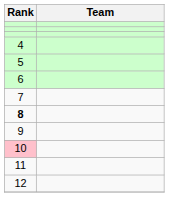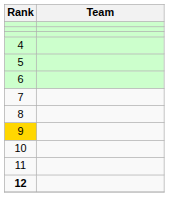(20, 114) bold -> (20, 114) normal
(20, 131) no background -> (20, 131) gold background
(20, 148) pink background -> (20, 148) no background
(20, 183) normal -> (20, 183) bold
